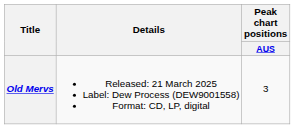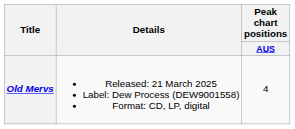(266, 89) 3 -> (266, 89) 4
